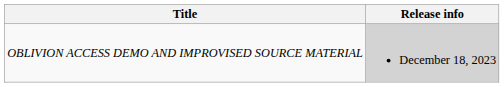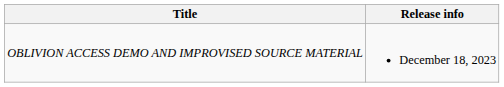(432, 60) lightgrey background -> (432, 60) no background
